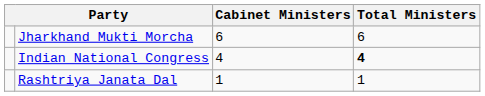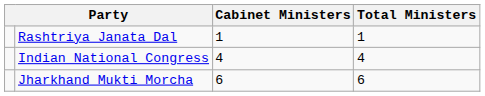rows swapped: (106, 37) <-> (98, 80)
(361, 59) bold -> (361, 59) normal
